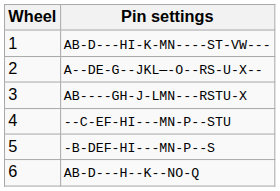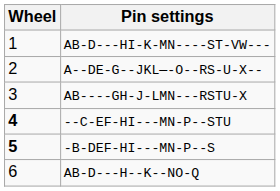(13, 120) normal -> (13, 120) bold
(13, 146) normal -> (13, 146) bold
